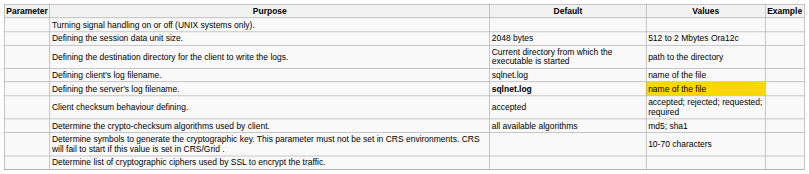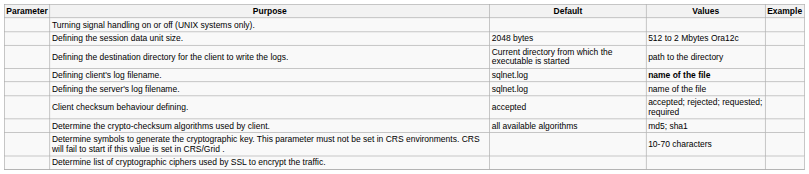(677, 75) normal -> (679, 75) bold
(512, 89) bold -> (510, 89) normal
(677, 89) gold background -> (677, 89) no background
